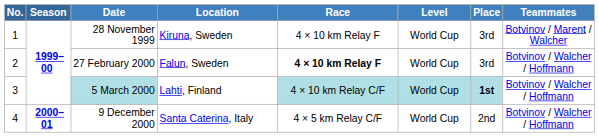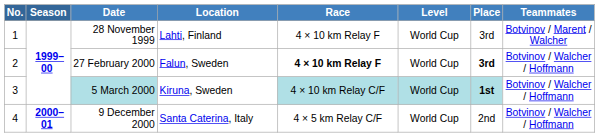(196, 35) Kiruna, Sweden -> (191, 35) Lahti, Finland
(487, 63) normal -> (487, 63) bold
(191, 91) Lahti, Finland -> (196, 91) Kiruna, Sweden
